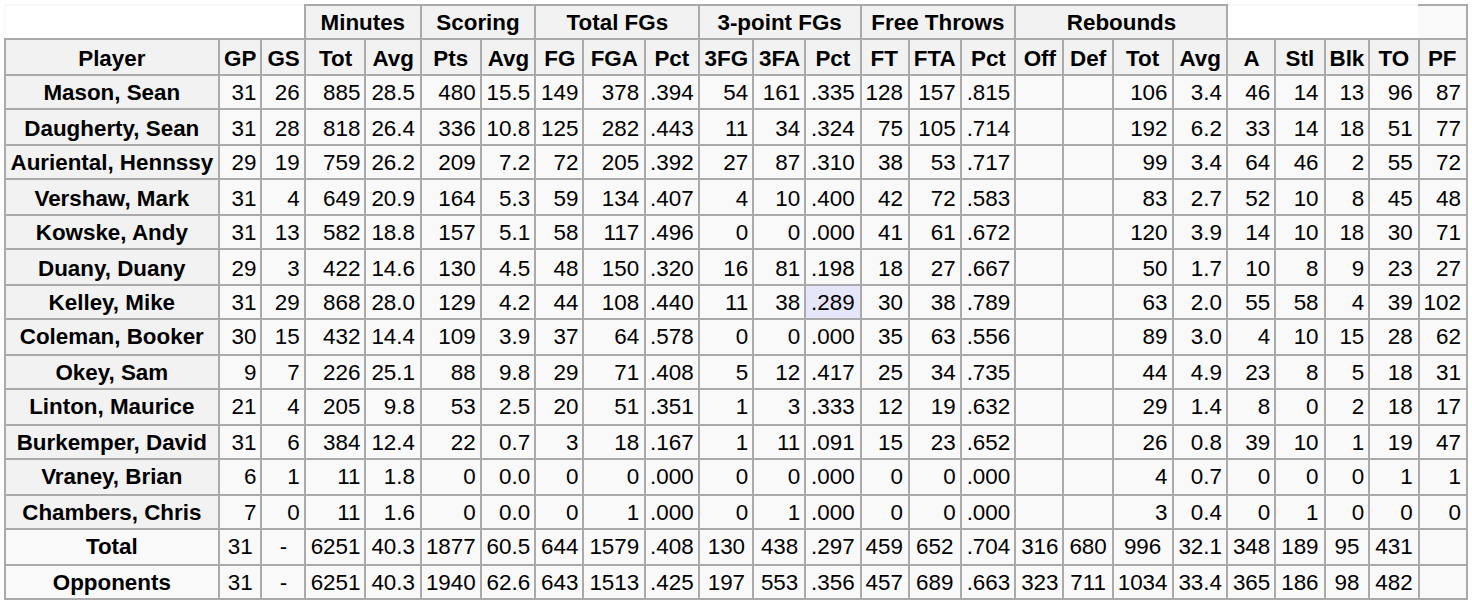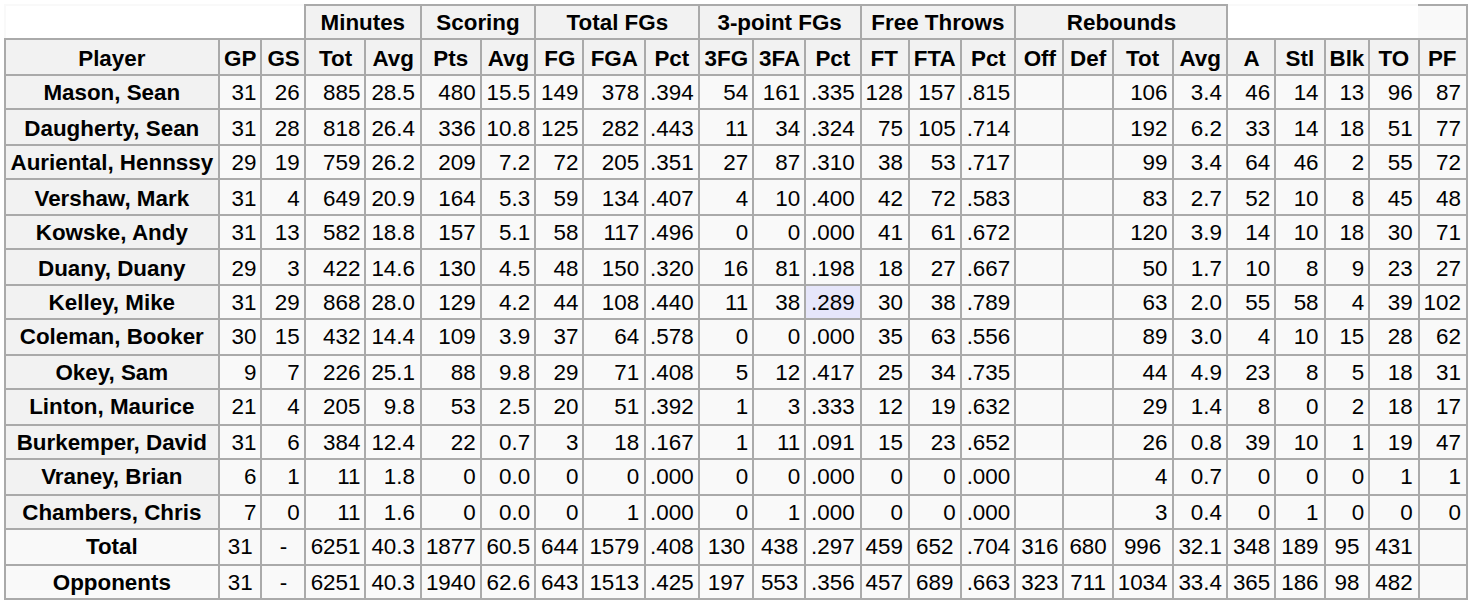(672, 162) .392 -> (672, 162) .351
(672, 407) .351 -> (672, 407) .392
